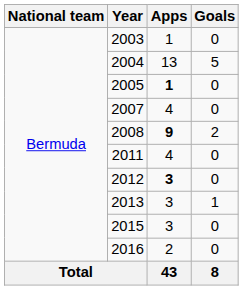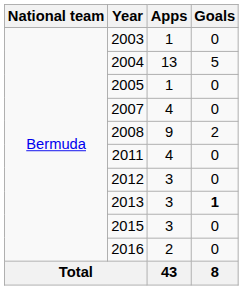(169, 86) bold -> (169, 86) normal
(169, 132) bold -> (169, 132) normal
(169, 179) bold -> (169, 179) normal
(215, 202) normal -> (215, 202) bold
